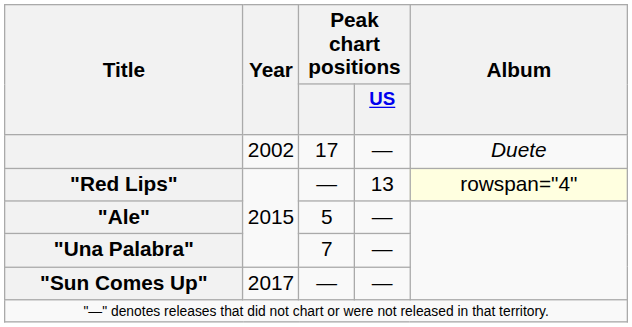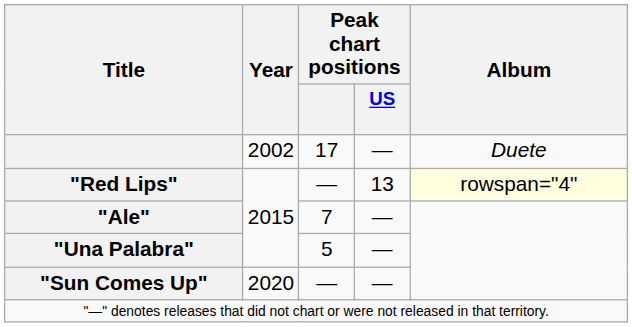(327, 217) 5 -> (327, 217) 7
(327, 250) 7 -> (327, 250) 5
(271, 283) 2017 -> (271, 283) 2020
